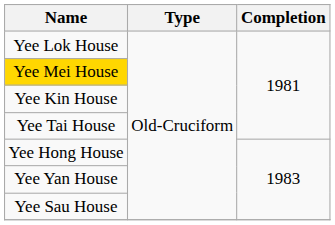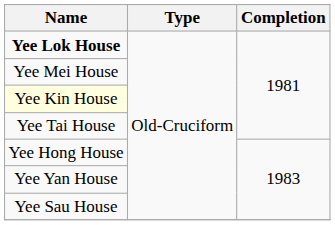(66, 44) normal -> (66, 44) bold
(66, 71) gold background -> (66, 71) no background
(66, 98) no background -> (66, 98) lightyellow background
